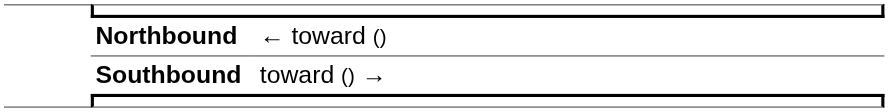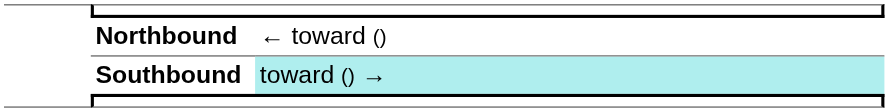(323, 75) no background -> (323, 75) paleturquoise background
